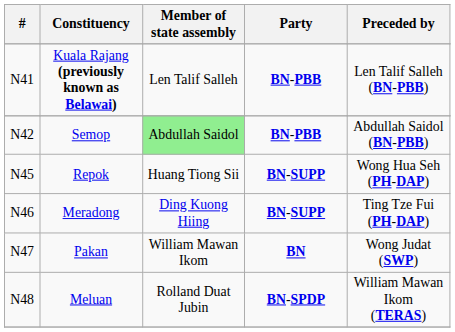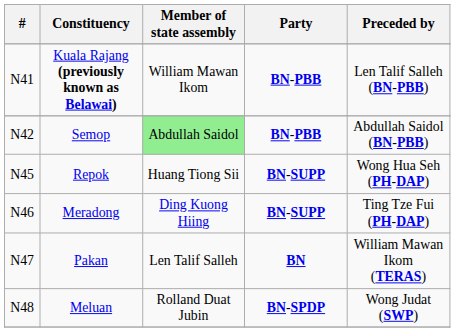(193, 79) Len Talif Salleh -> (193, 79) William Mawan Ikom
(193, 252) William Mawan Ikom -> (193, 260) Len Talif Salleh
(398, 252) Wong Judat (SWP) -> (398, 260) William Mawan Ikom (TERAS)
(398, 299) William Mawan Ikom (TERAS) -> (398, 308) Wong Judat (SWP)
